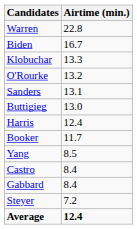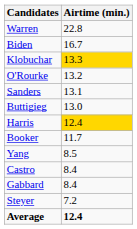(73, 60) no background -> (73, 60) gold background
(73, 122) no background -> (73, 122) gold background
